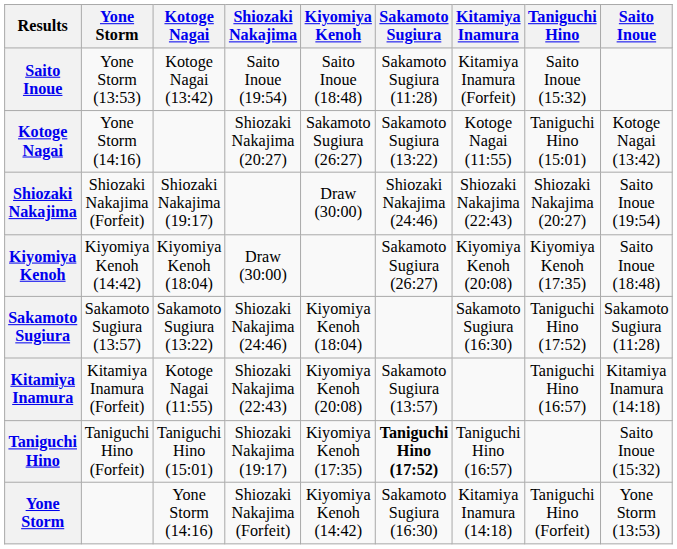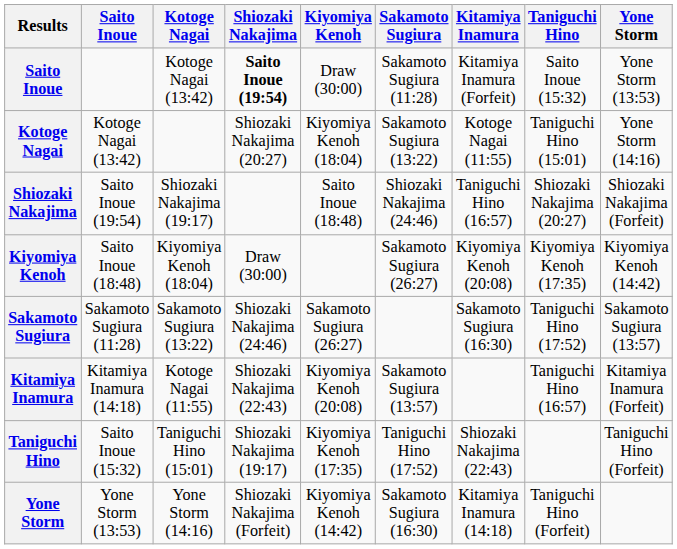columns swapped: (636, 26) <-> (117, 26)
(263, 79) normal -> (263, 79) bold
(338, 79) Saito Inoue (18:48) -> (338, 79) Draw (30:00)
(338, 141) Sakamoto Sugiura (26:27) -> (338, 141) Kiyomiya Kenoh (18:04)
(338, 203) Draw (30:00) -> (338, 203) Saito Inoue (18:48)
(488, 203) Shiozaki Nakajima (22:43) -> (488, 203) Taniguchi Hino (16:57)
(338, 327) Kiyomiya Kenoh (18:04) -> (338, 327) Sakamoto Sugiura (26:27)
(414, 451) bold -> (414, 451) normal
(488, 451) Taniguchi Hino (16:57) -> (488, 451) Shiozaki Nakajima (22:43)
